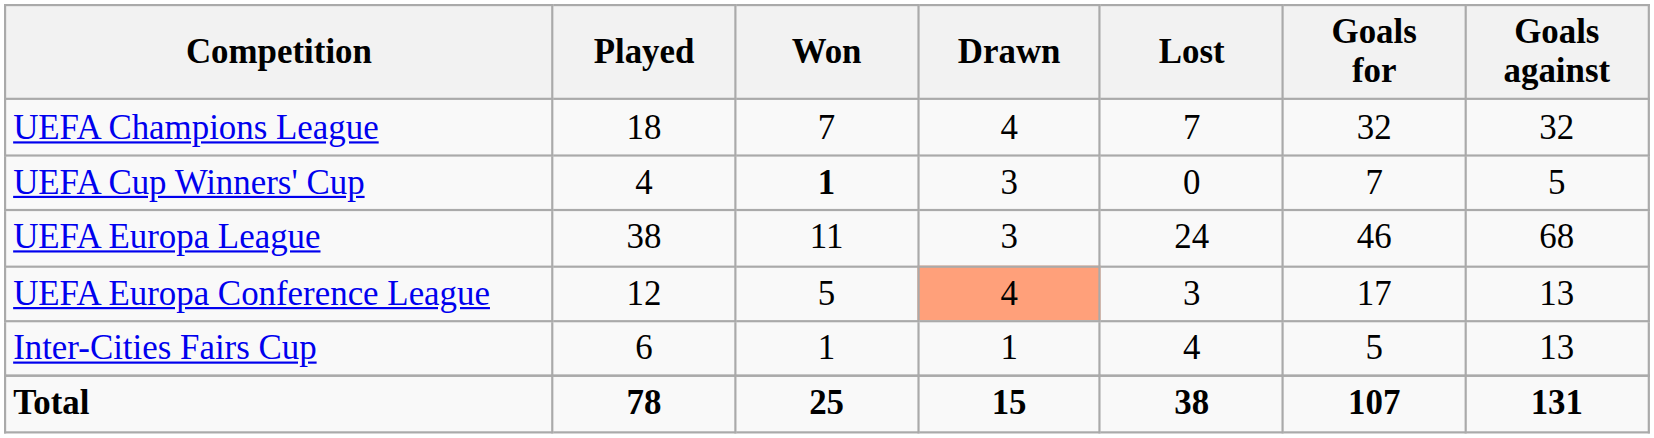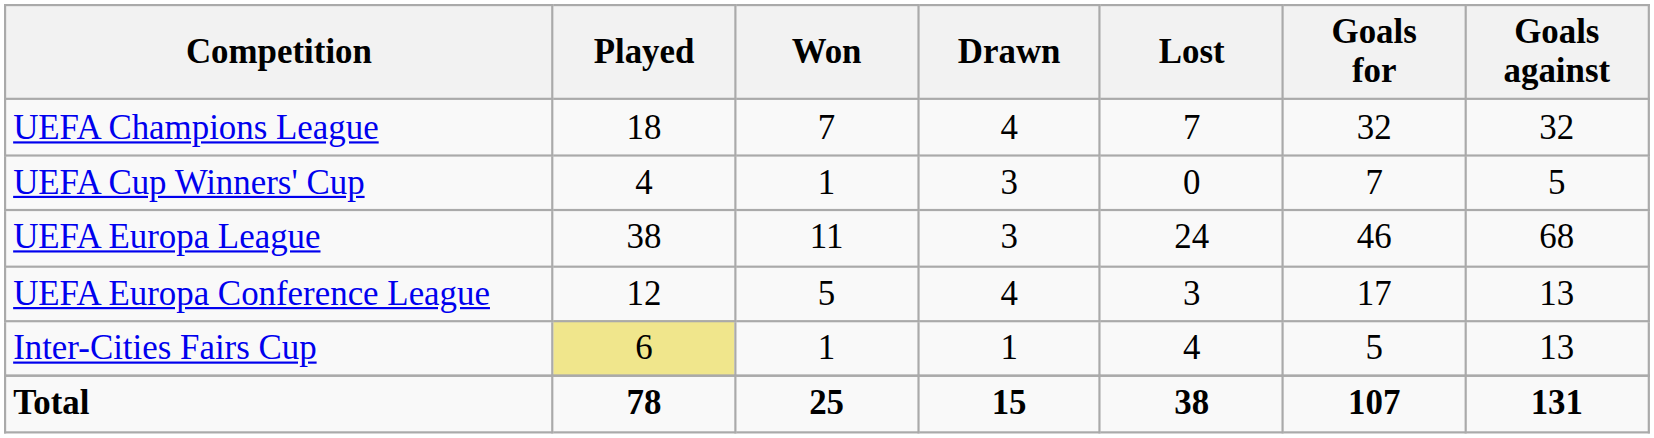(827, 182) bold -> (827, 182) normal
(1009, 292) lightsalmon background -> (1009, 292) no background
(644, 347) no background -> (644, 347) khaki background
